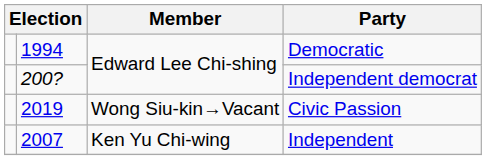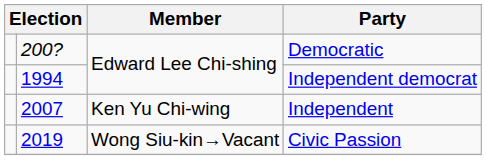(42, 49) 1994 -> (42, 49) 200?
(42, 79) 200? -> (42, 79) 1994
rows swapped: (340, 139) <-> (345, 109)
